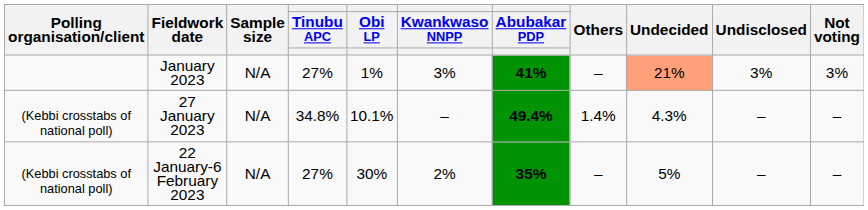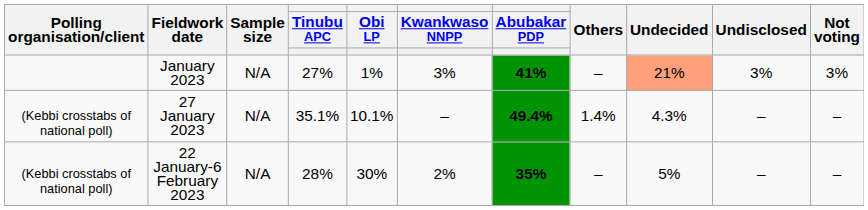(317, 116) 34.8% -> (317, 116) 35.1%
(317, 174) 27% -> (317, 174) 28%
